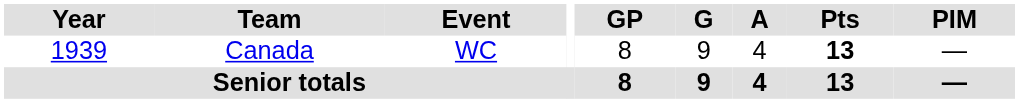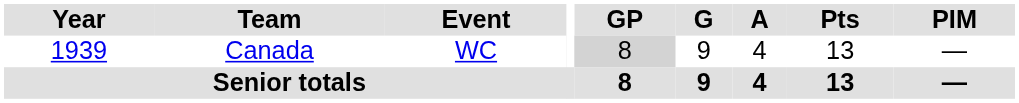(625, 51) no background -> (625, 51) lightgrey background
(840, 51) bold -> (840, 51) normal
